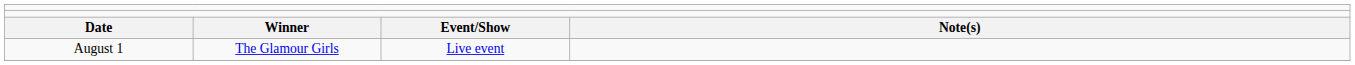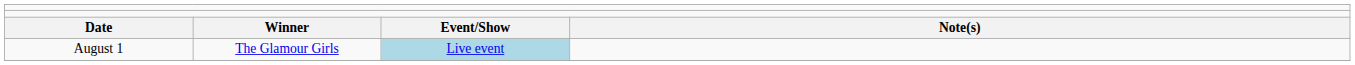(475, 49) no background -> (475, 49) lightblue background
